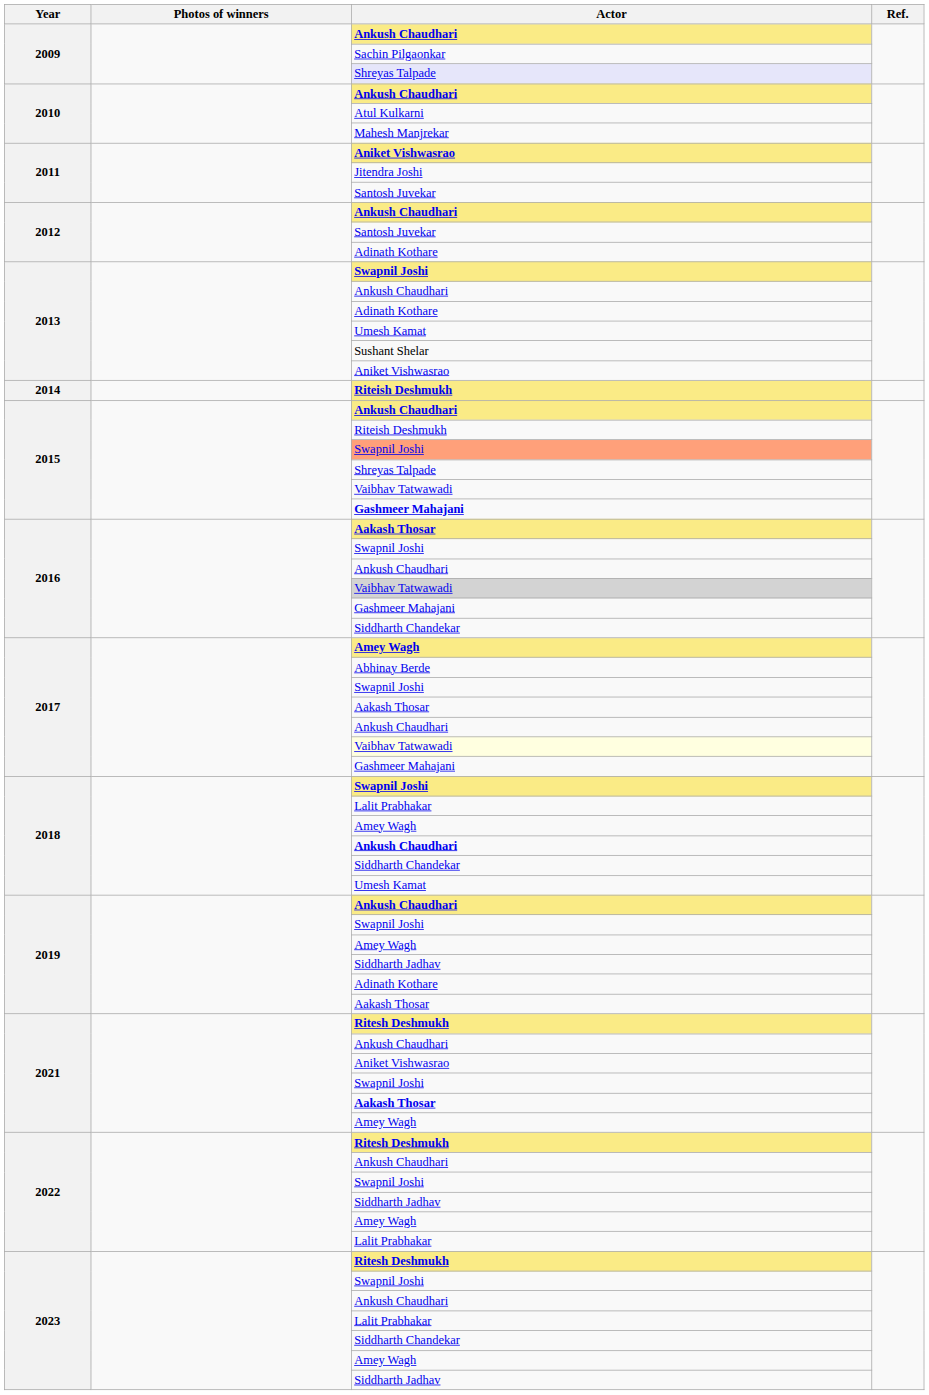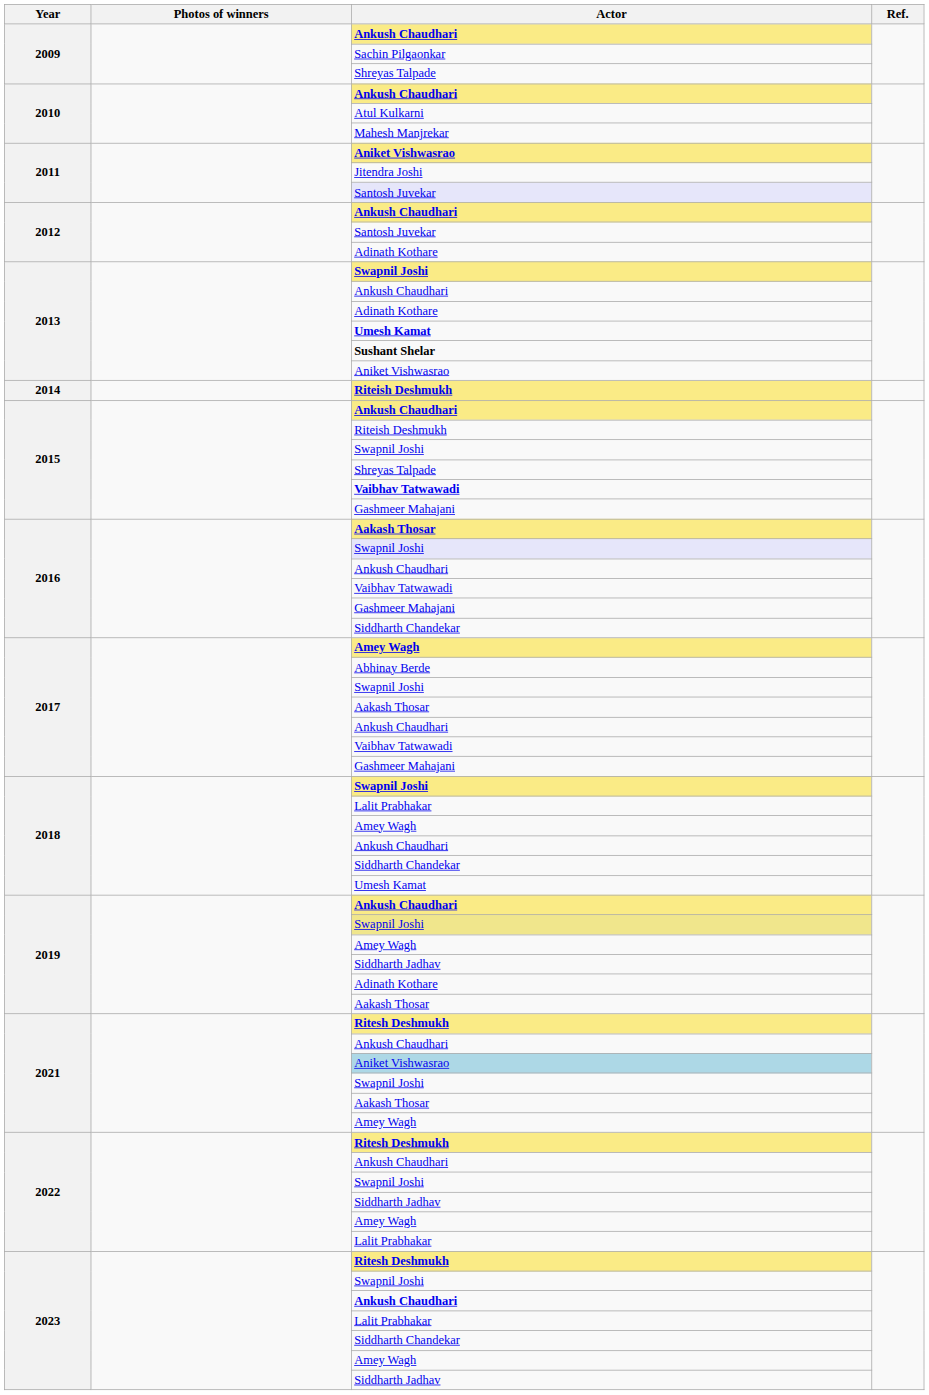(395, 73) lavender background -> (395, 73) no background
(395, 192) no background -> (395, 192) lavender background
(390, 331) normal -> (392, 331) bold
(391, 350) normal -> (395, 350) bold
(389, 449) lightsalmon background -> (389, 449) no background
(403, 489) normal -> (407, 489) bold
(409, 509) bold -> (405, 509) normal
(389, 548) no background -> (389, 548) lavender background
(403, 588) lightgrey background -> (403, 588) no background
(403, 746) lightyellow background -> (403, 746) no background
(406, 845) bold -> (401, 845) normal
(389, 924) no background -> (389, 924) khaki background
(402, 1063) no background -> (402, 1063) lightblue background
(395, 1102) bold -> (392, 1102) normal
(401, 1300) normal -> (406, 1300) bold
